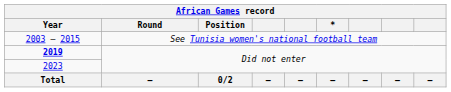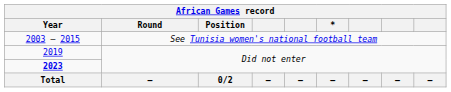(53, 52) bold -> (53, 52) normal
(53, 66) normal -> (53, 66) bold
